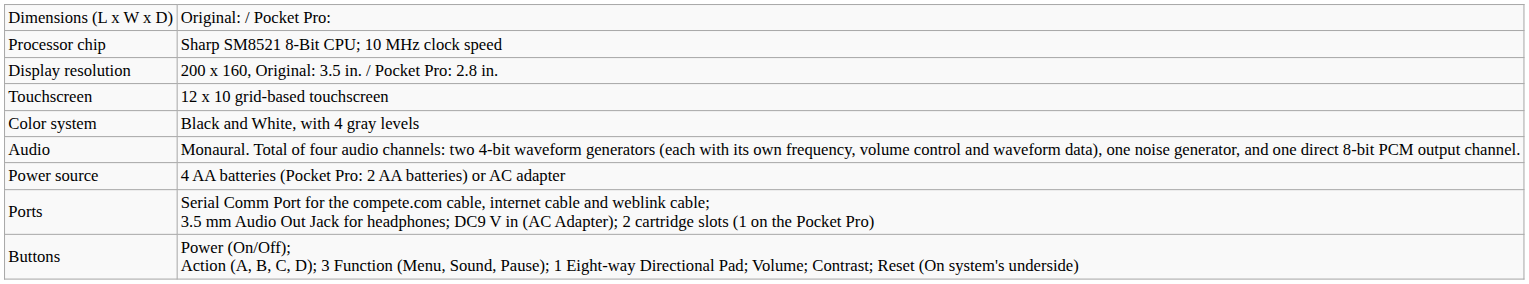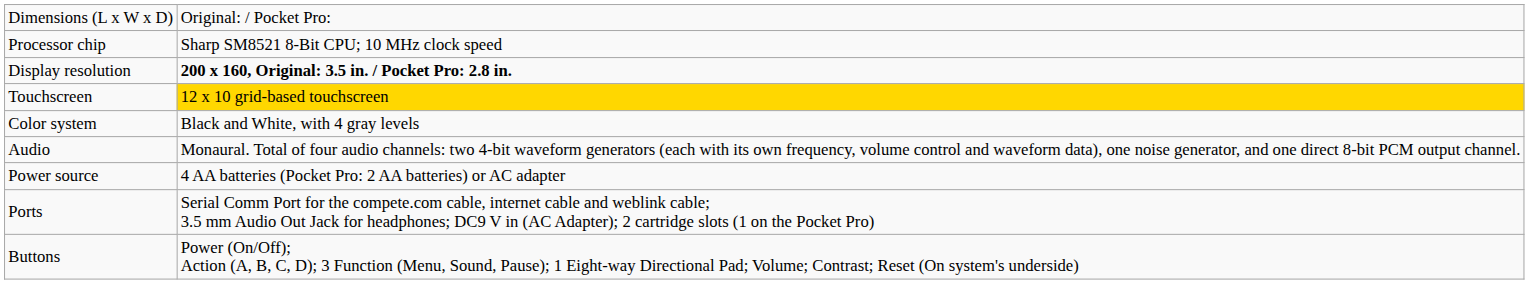(339, 70) normal -> (346, 70) bold
(285, 96) no background -> (285, 96) gold background
